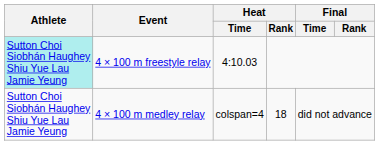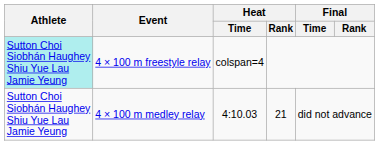(240, 63) 4:10.03 -> (240, 63) colspan=4
(240, 115) colspan=4 -> (240, 115) 4:10.03
(281, 115) 18 -> (281, 115) 21
